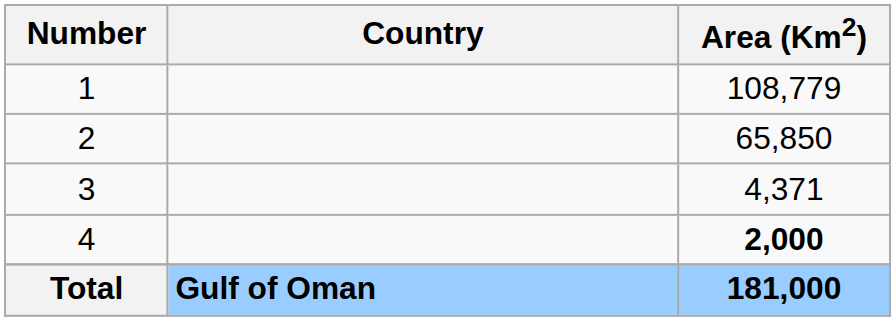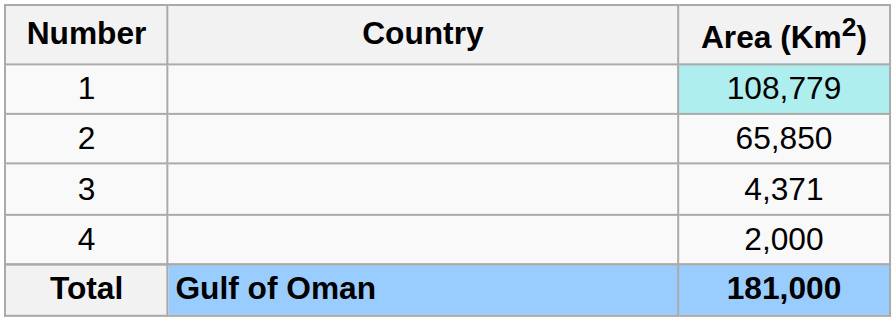(784, 88) no background -> (784, 88) paleturquoise background
(784, 239) bold -> (784, 239) normal
